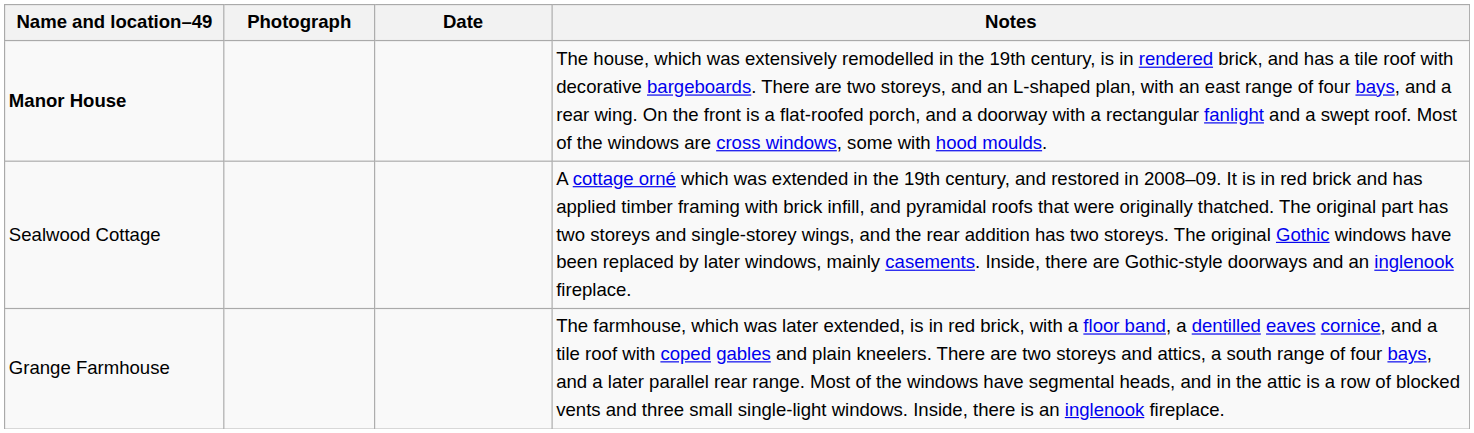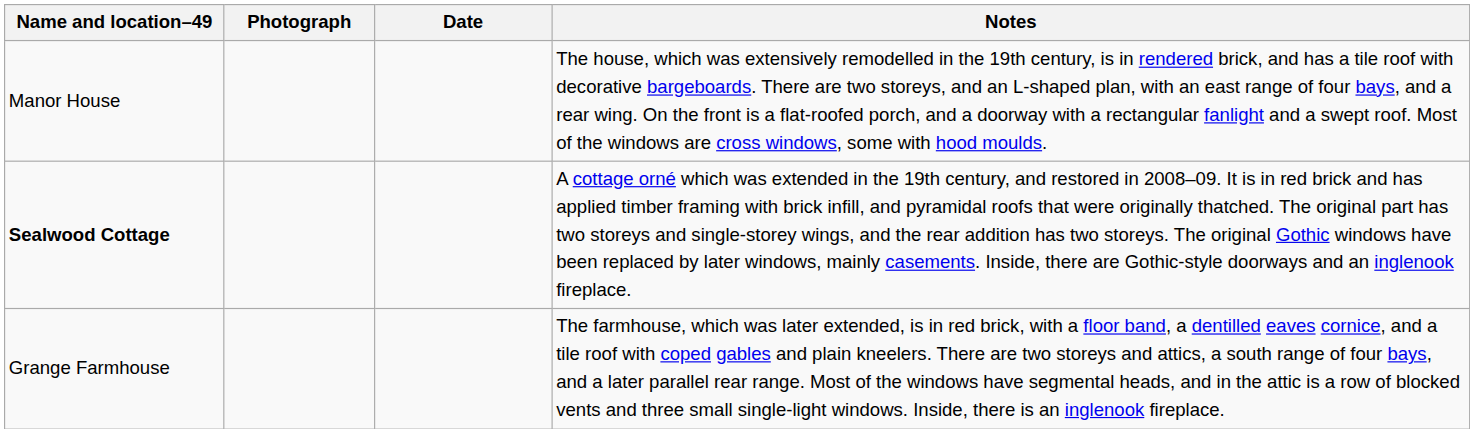(68, 100) bold -> (65, 100) normal
(85, 234) normal -> (89, 234) bold
